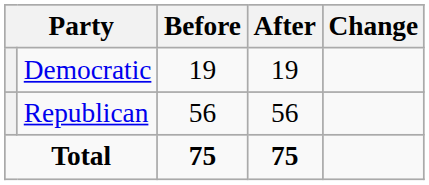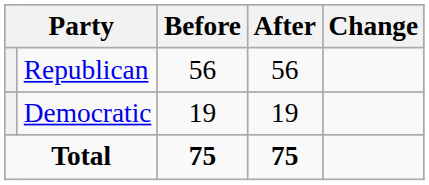rows swapped: (86, 112) <-> (88, 69)
